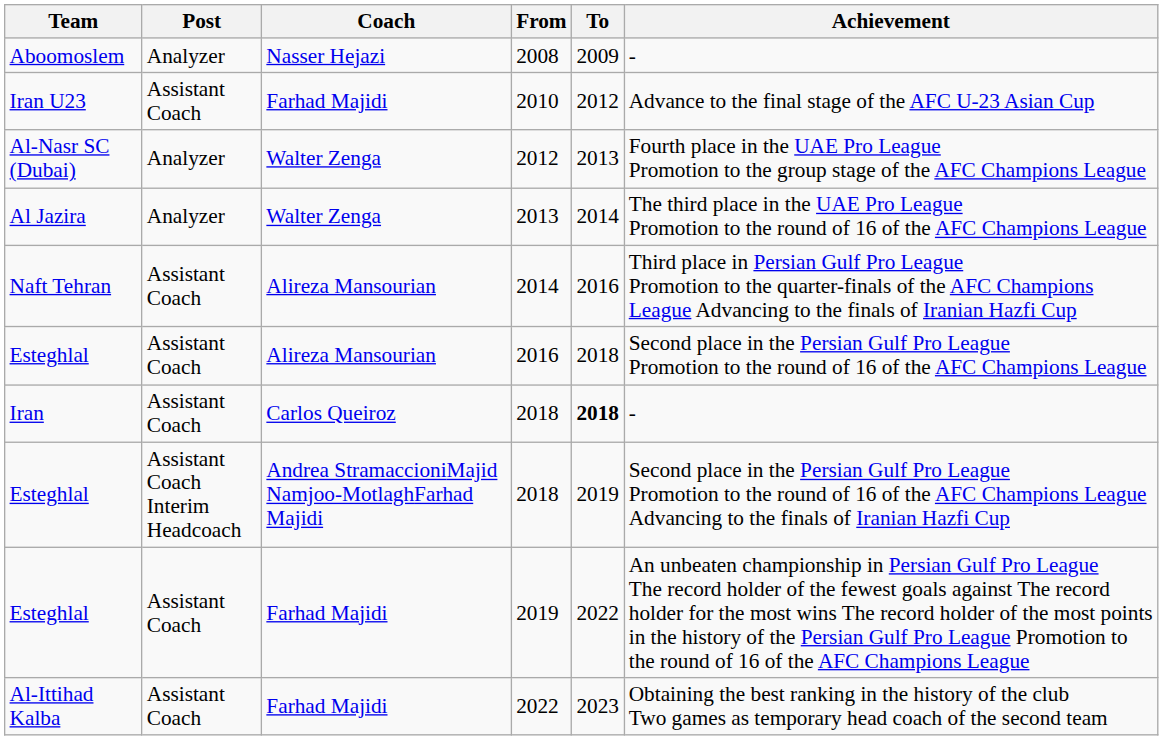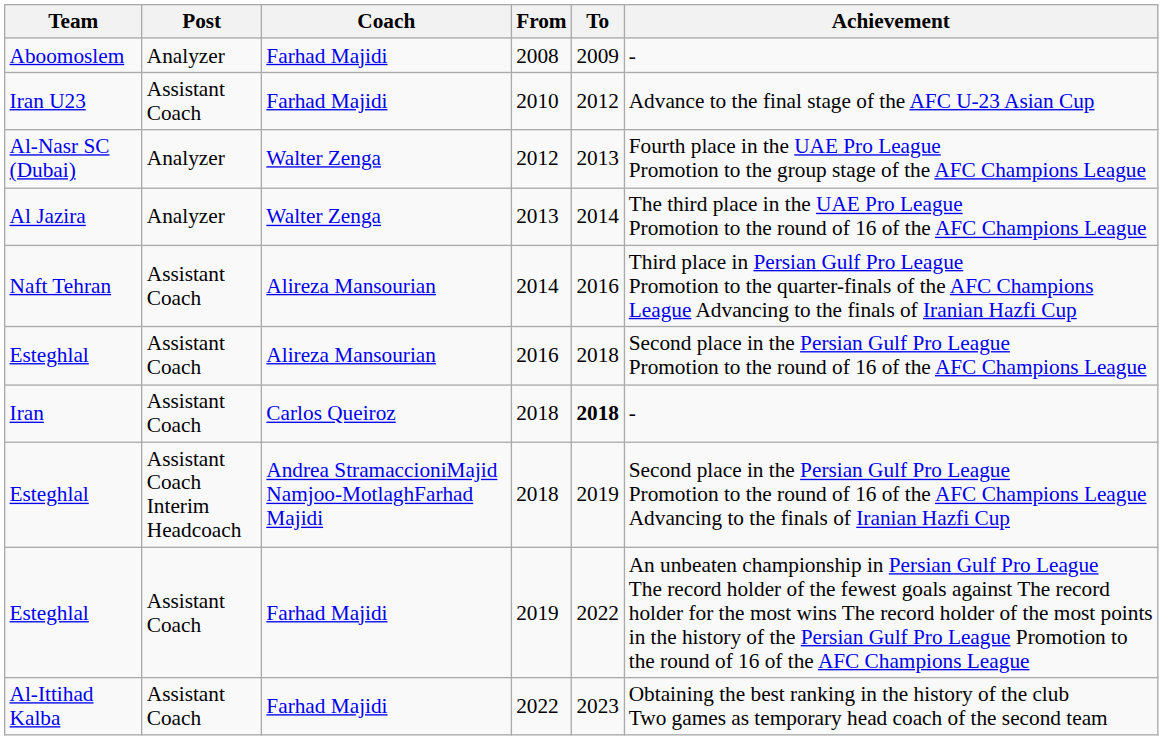(326, 55) Nasser Hejazi -> (327, 55) Farhad Majidi
